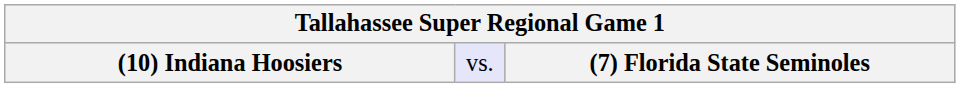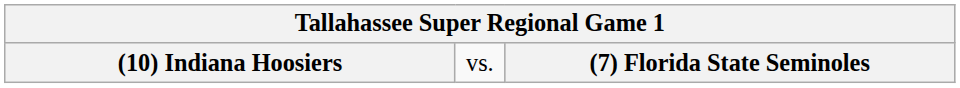(480, 62) lavender background -> (480, 62) no background
